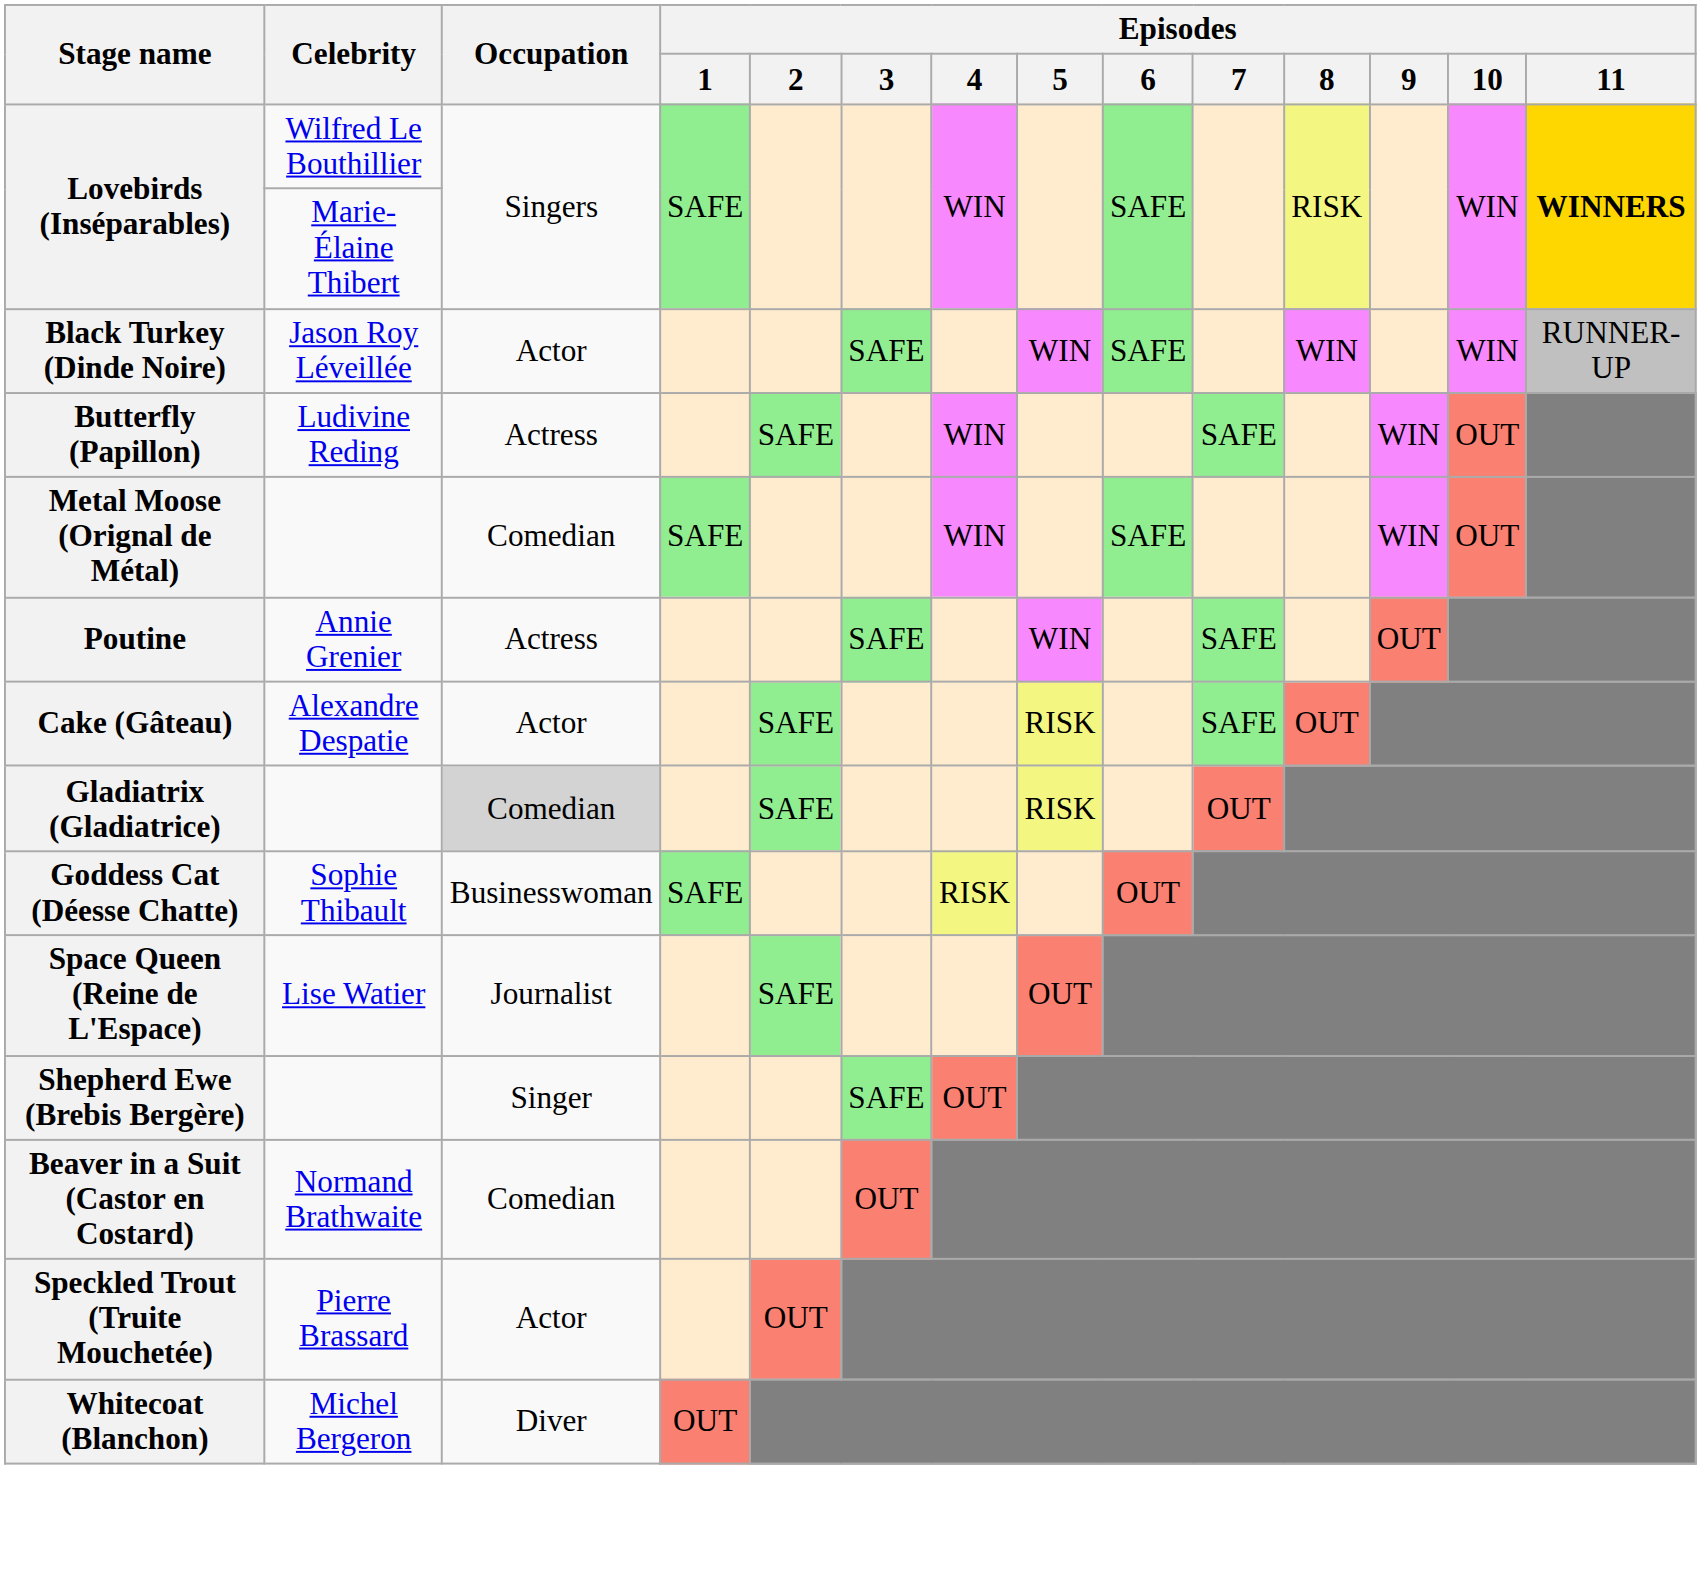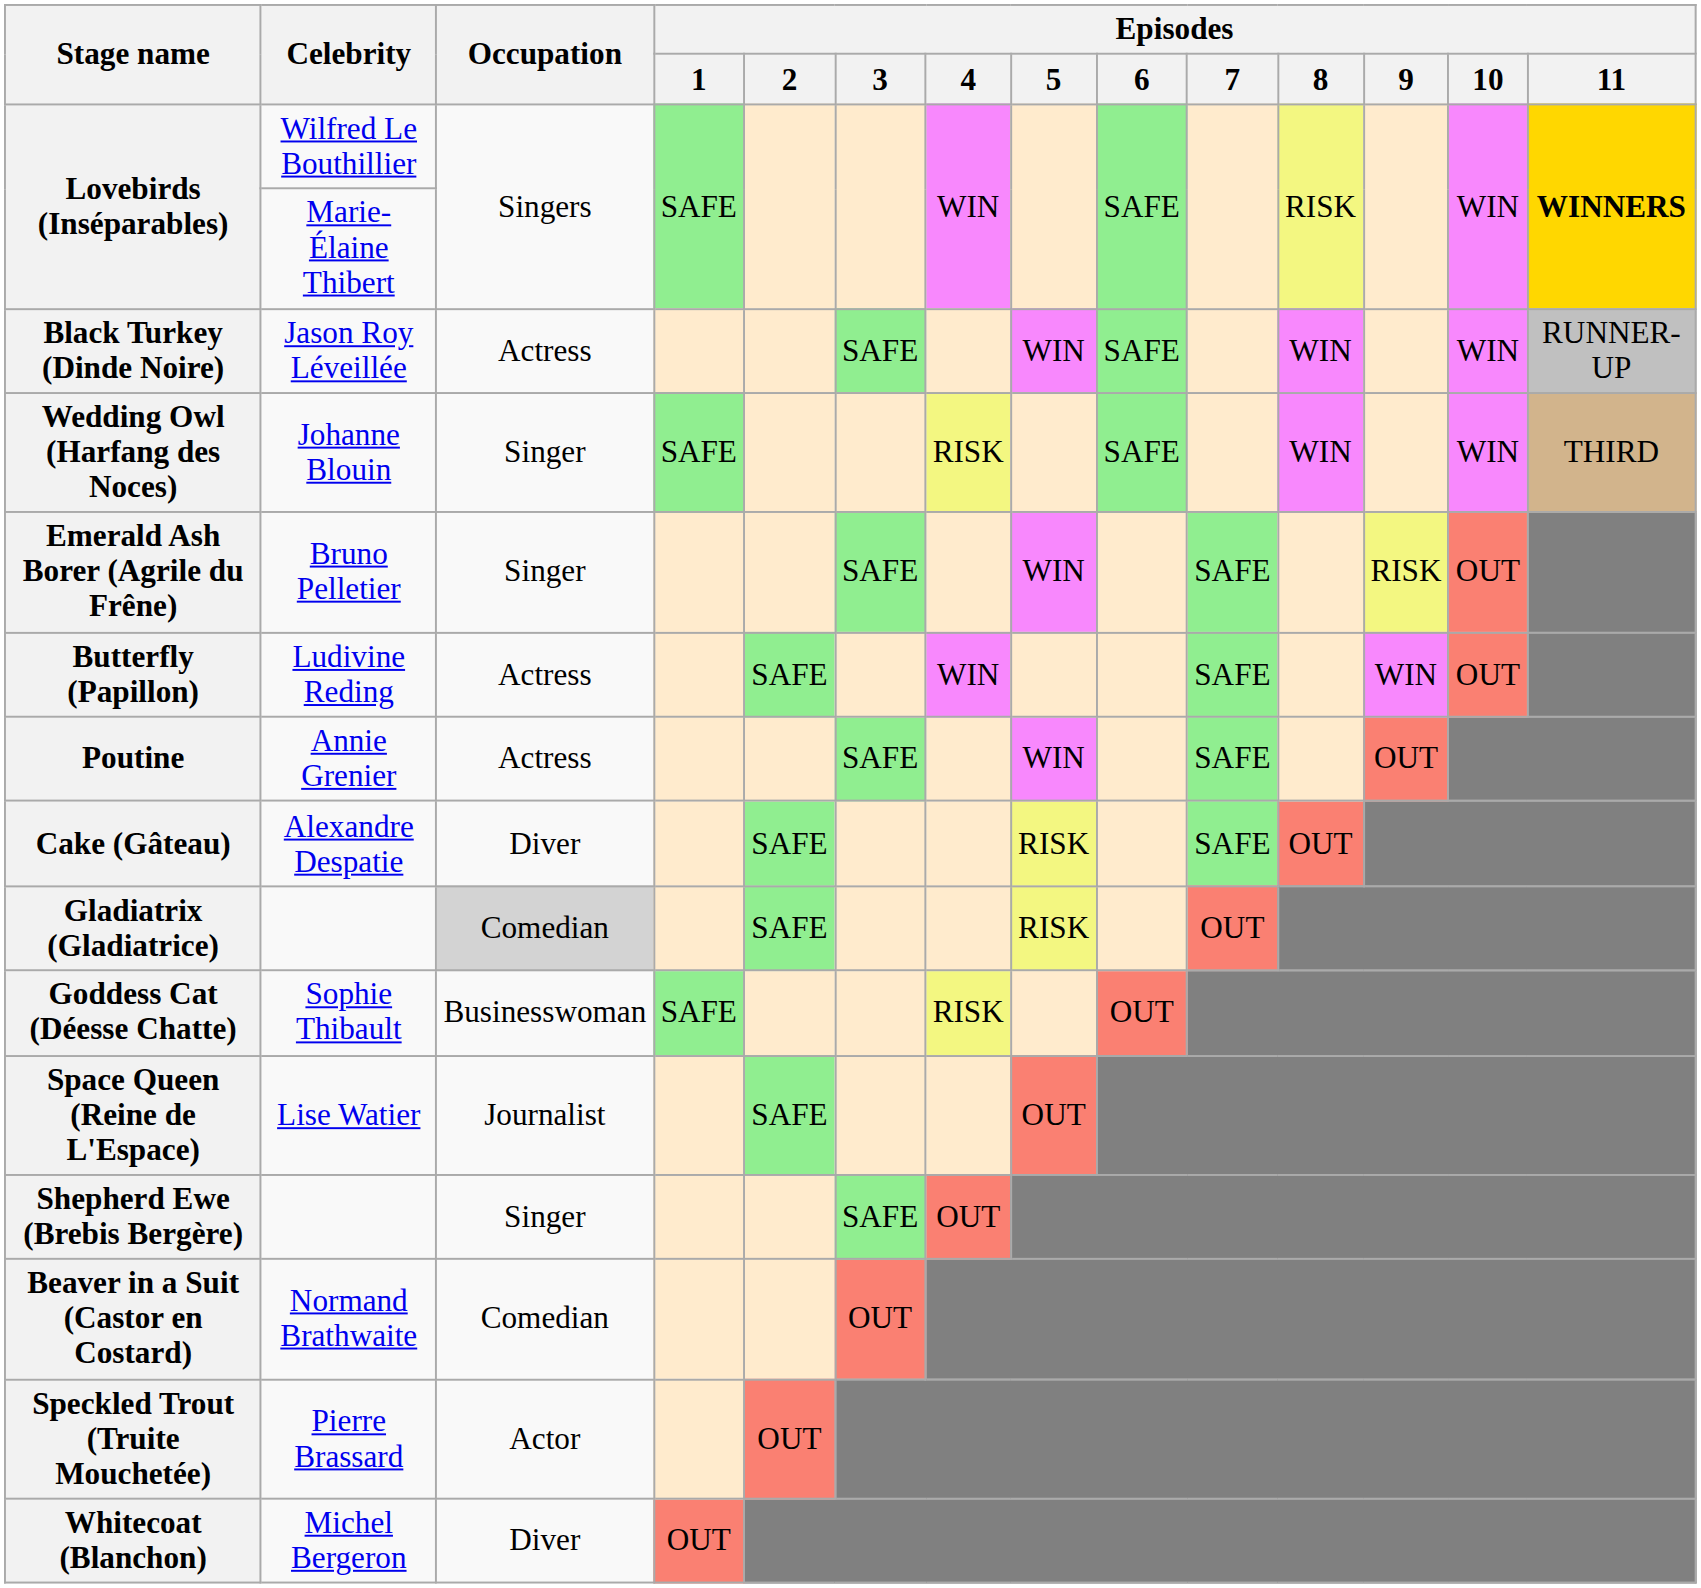(551, 350) Actor -> (545, 350) Actress
+ row: (133, 452)
+ row: (133, 571)
- row: (135, 536)
(551, 723) Actor -> (545, 843) Diver
